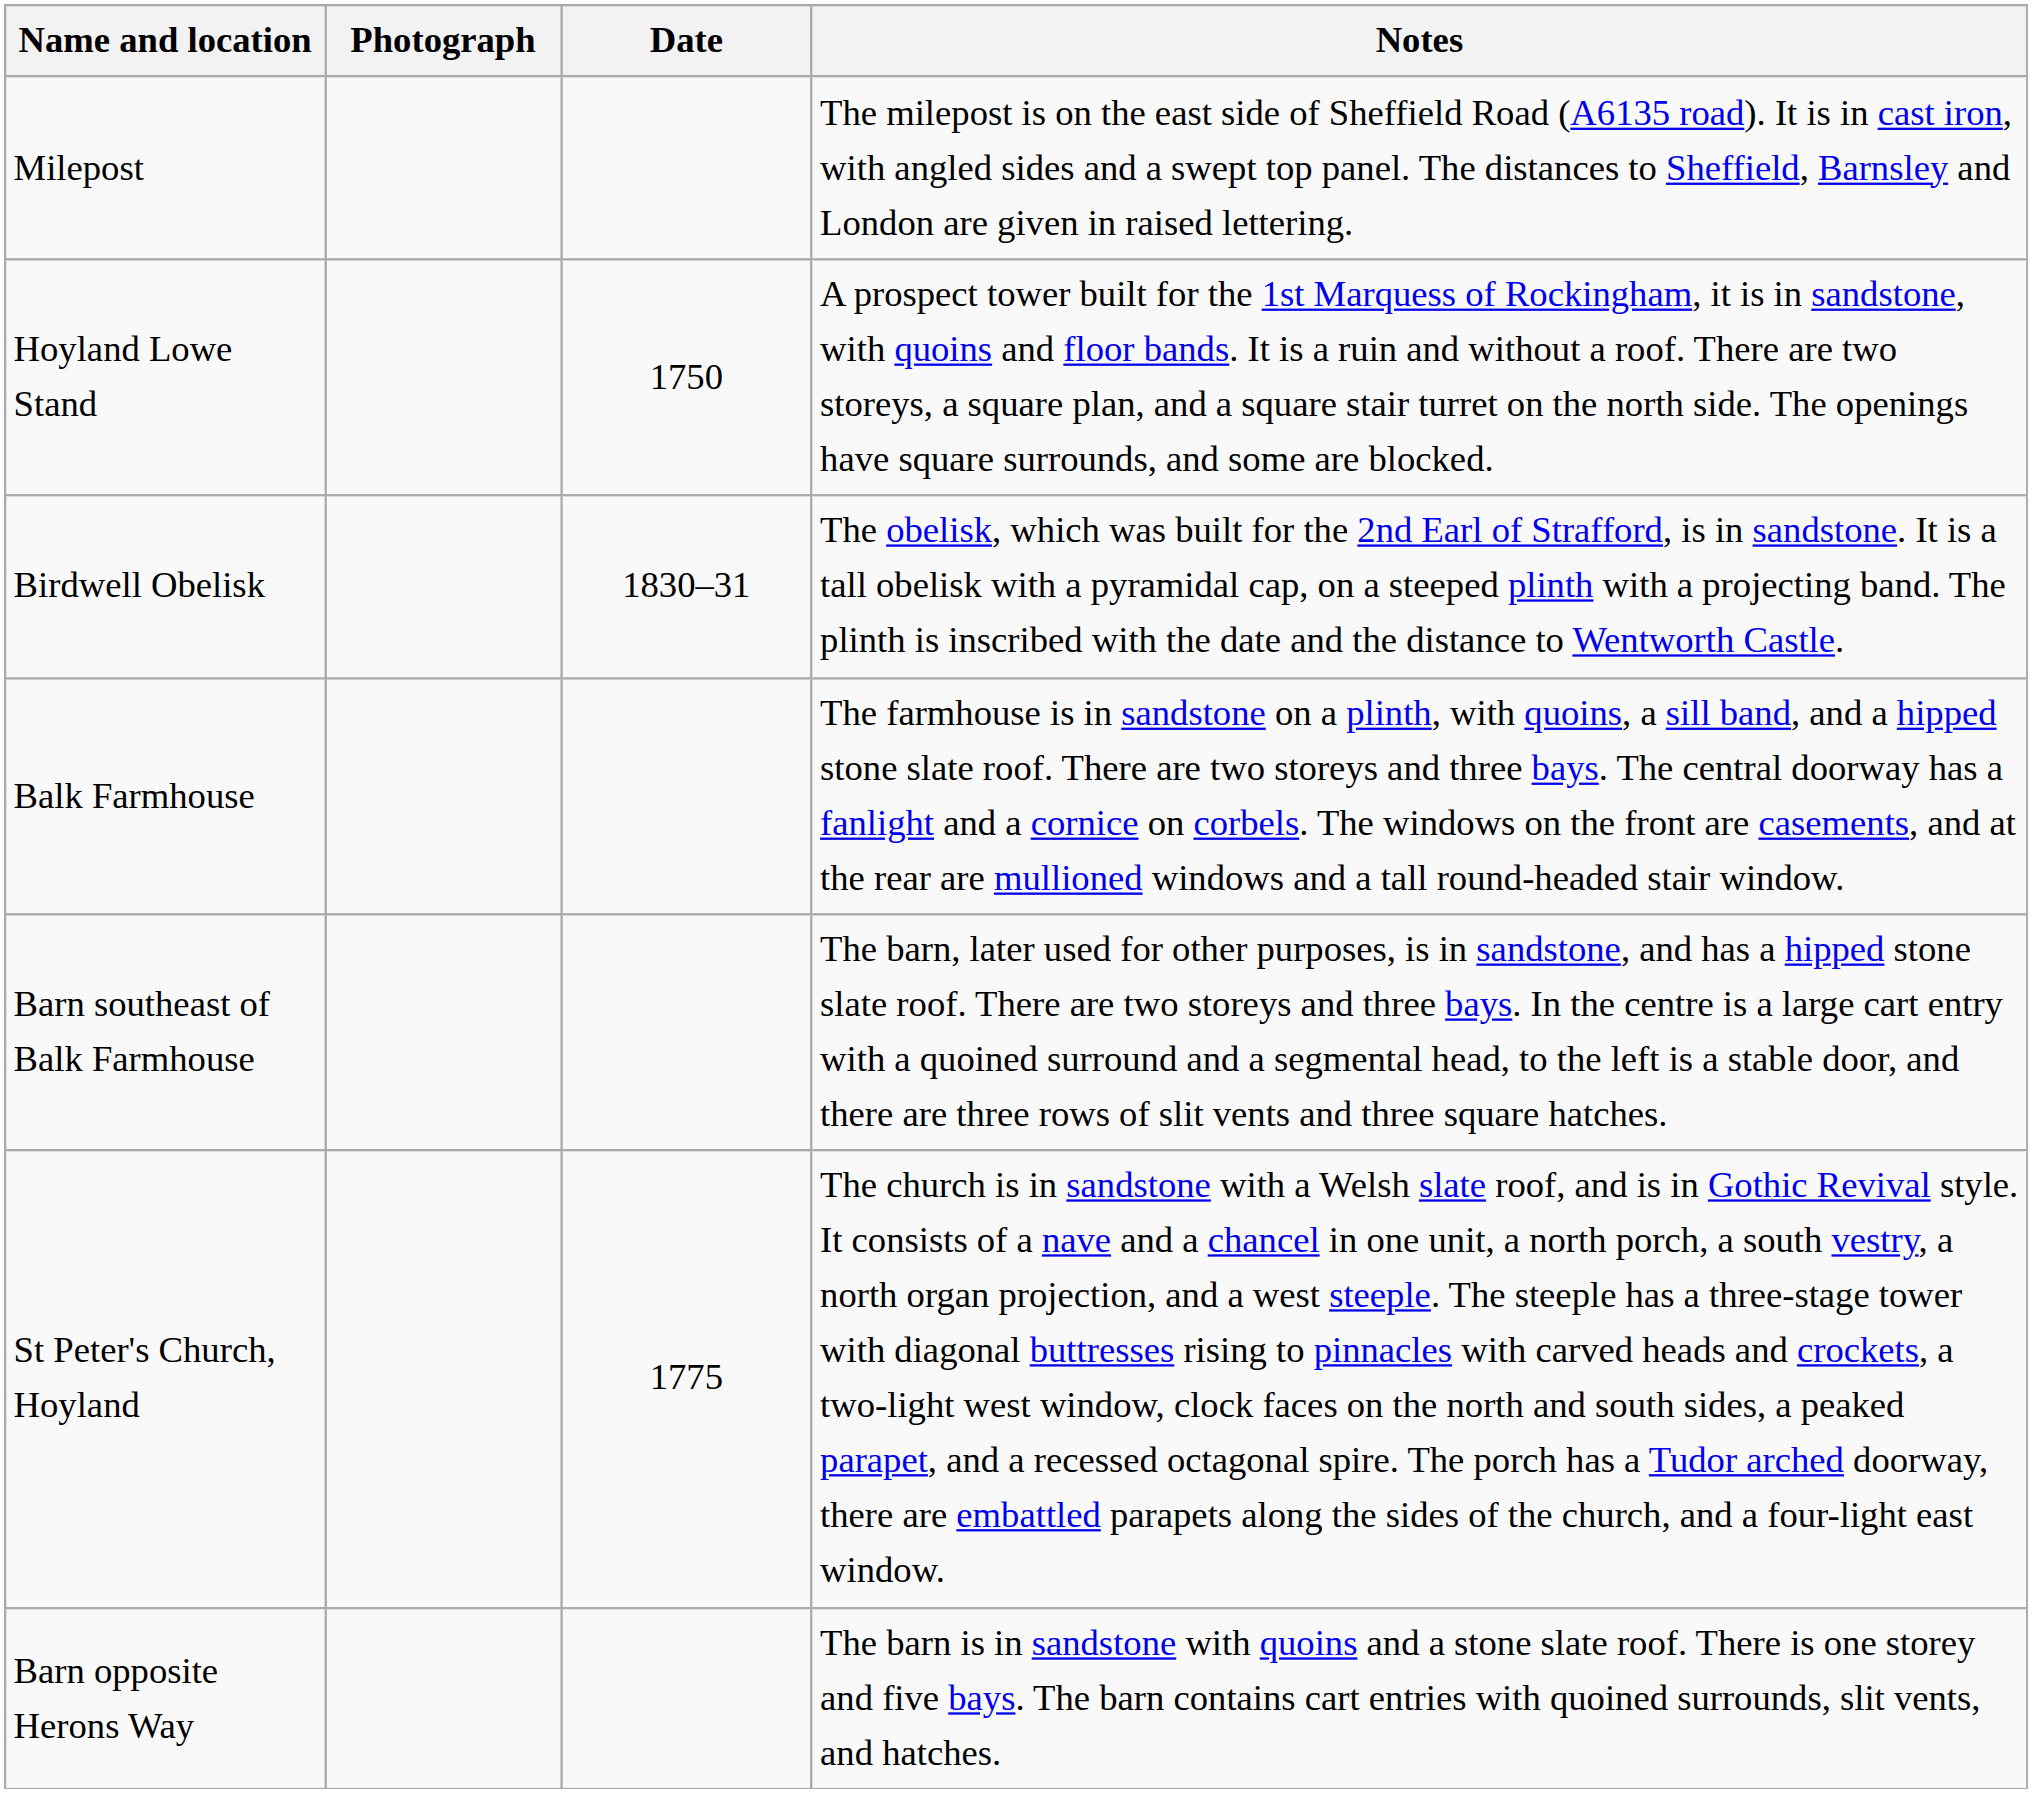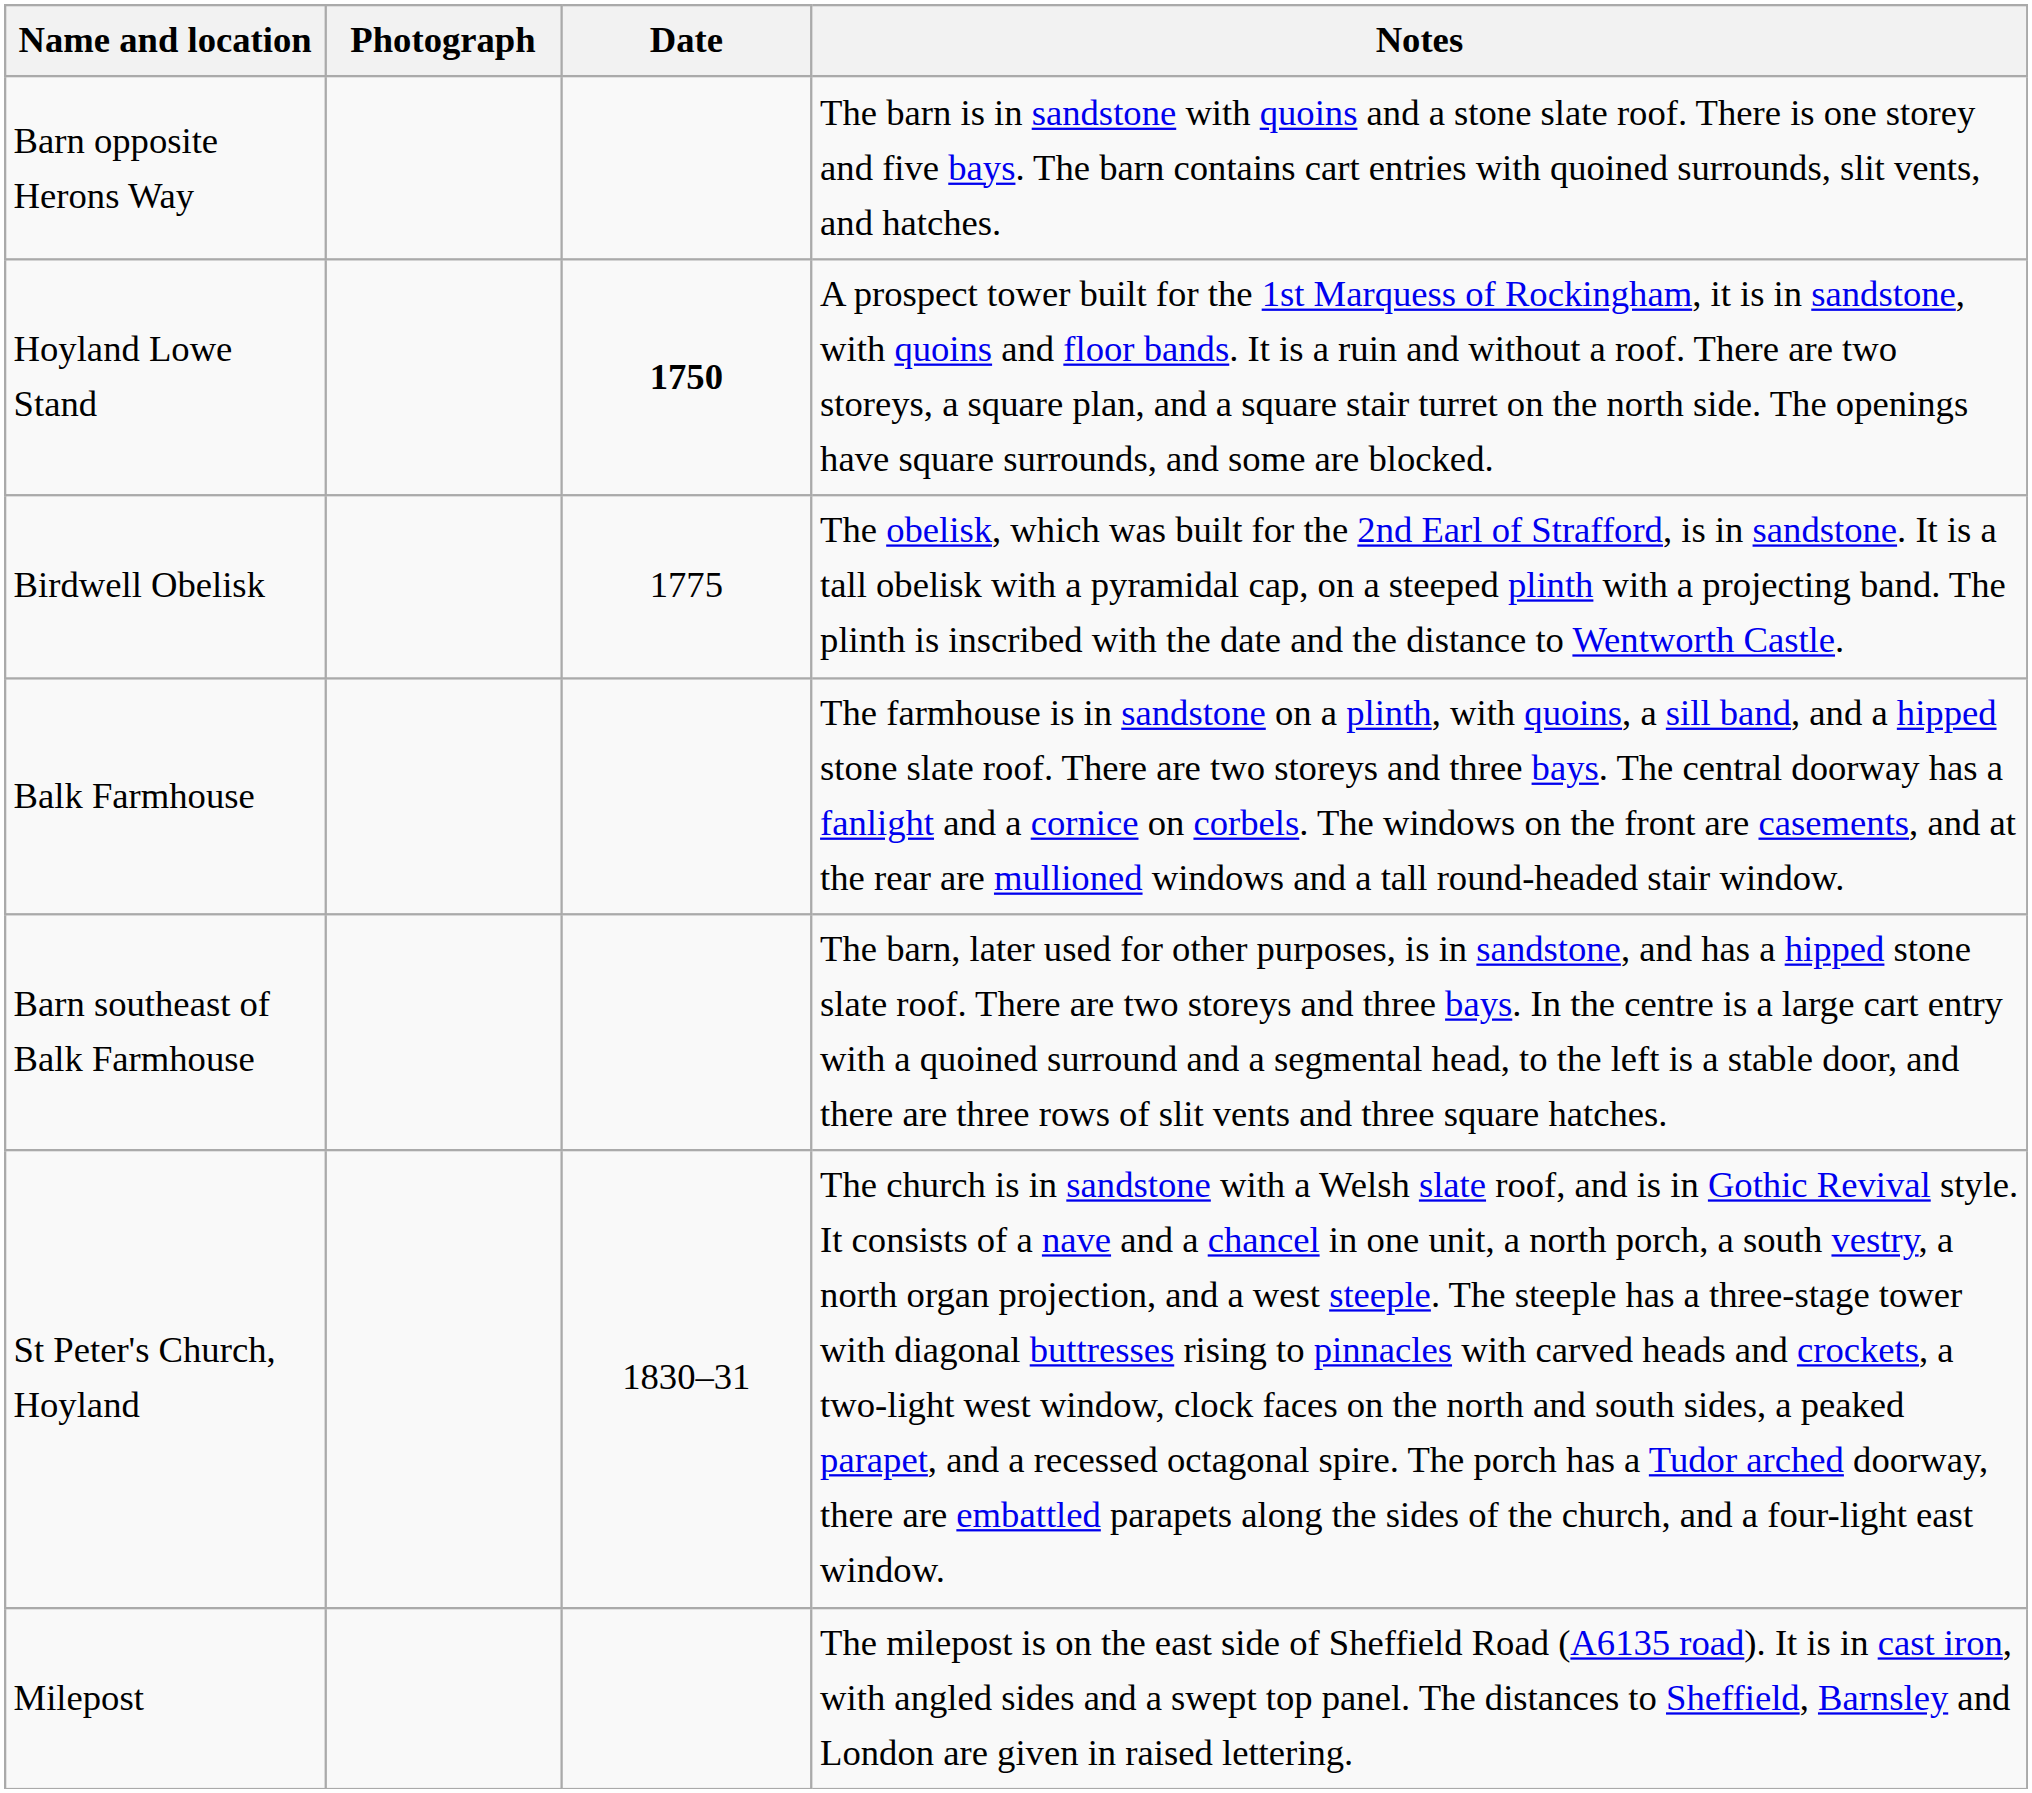rows swapped: (116, 1697) <-> (79, 167)
(686, 376) normal -> (686, 376) bold
(686, 585) 1830–31 -> (686, 585) 1775
(686, 1378) 1775 -> (686, 1378) 1830–31
